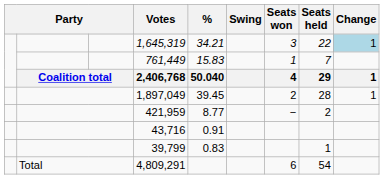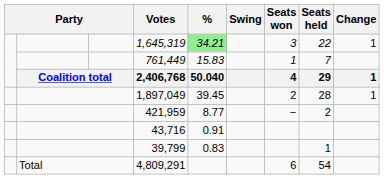(210, 43) no background -> (210, 43) lightgreen background
(373, 43) lightblue background -> (373, 43) no background
